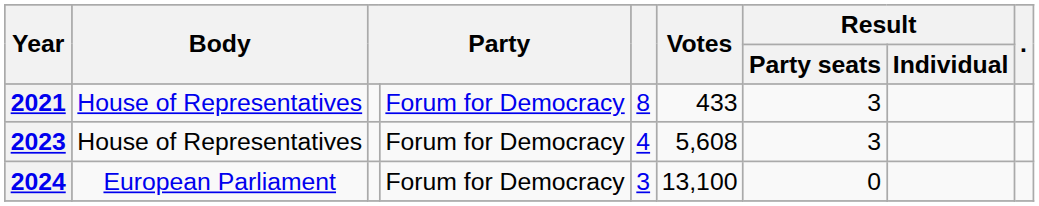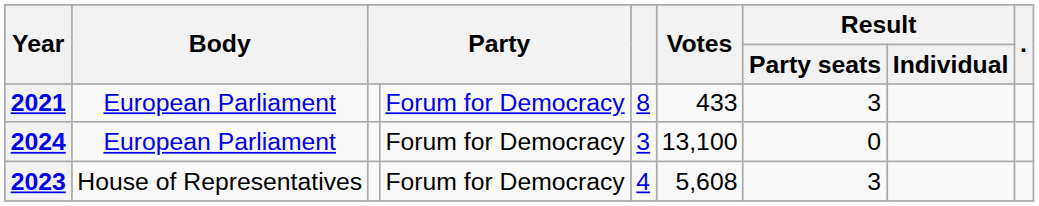(220, 103) House of Representatives -> (220, 103) European Parliament
rows swapped: (38, 142) <-> (38, 181)
